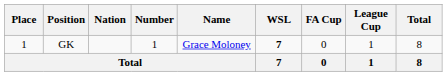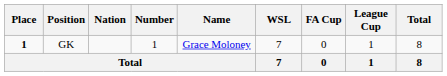(24, 44) normal -> (24, 44) bold
(279, 44) bold -> (279, 44) normal
